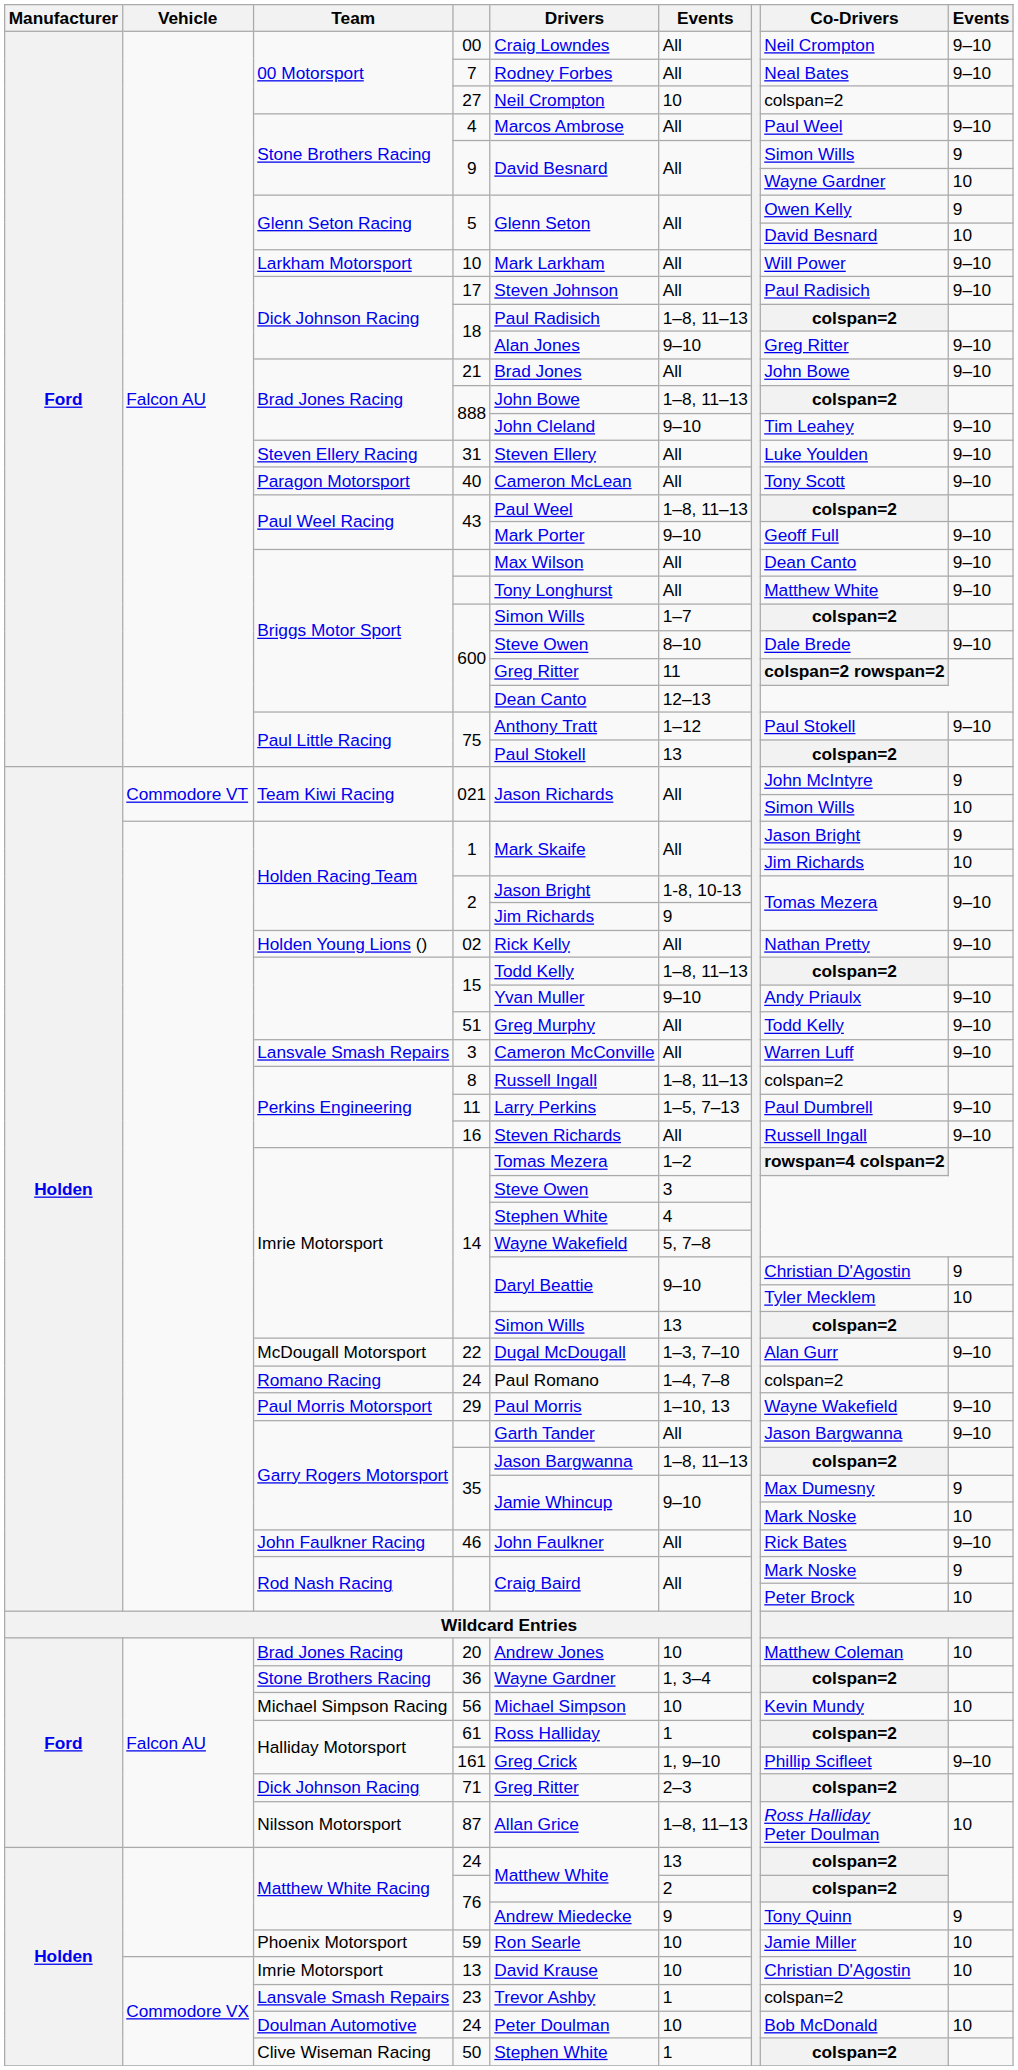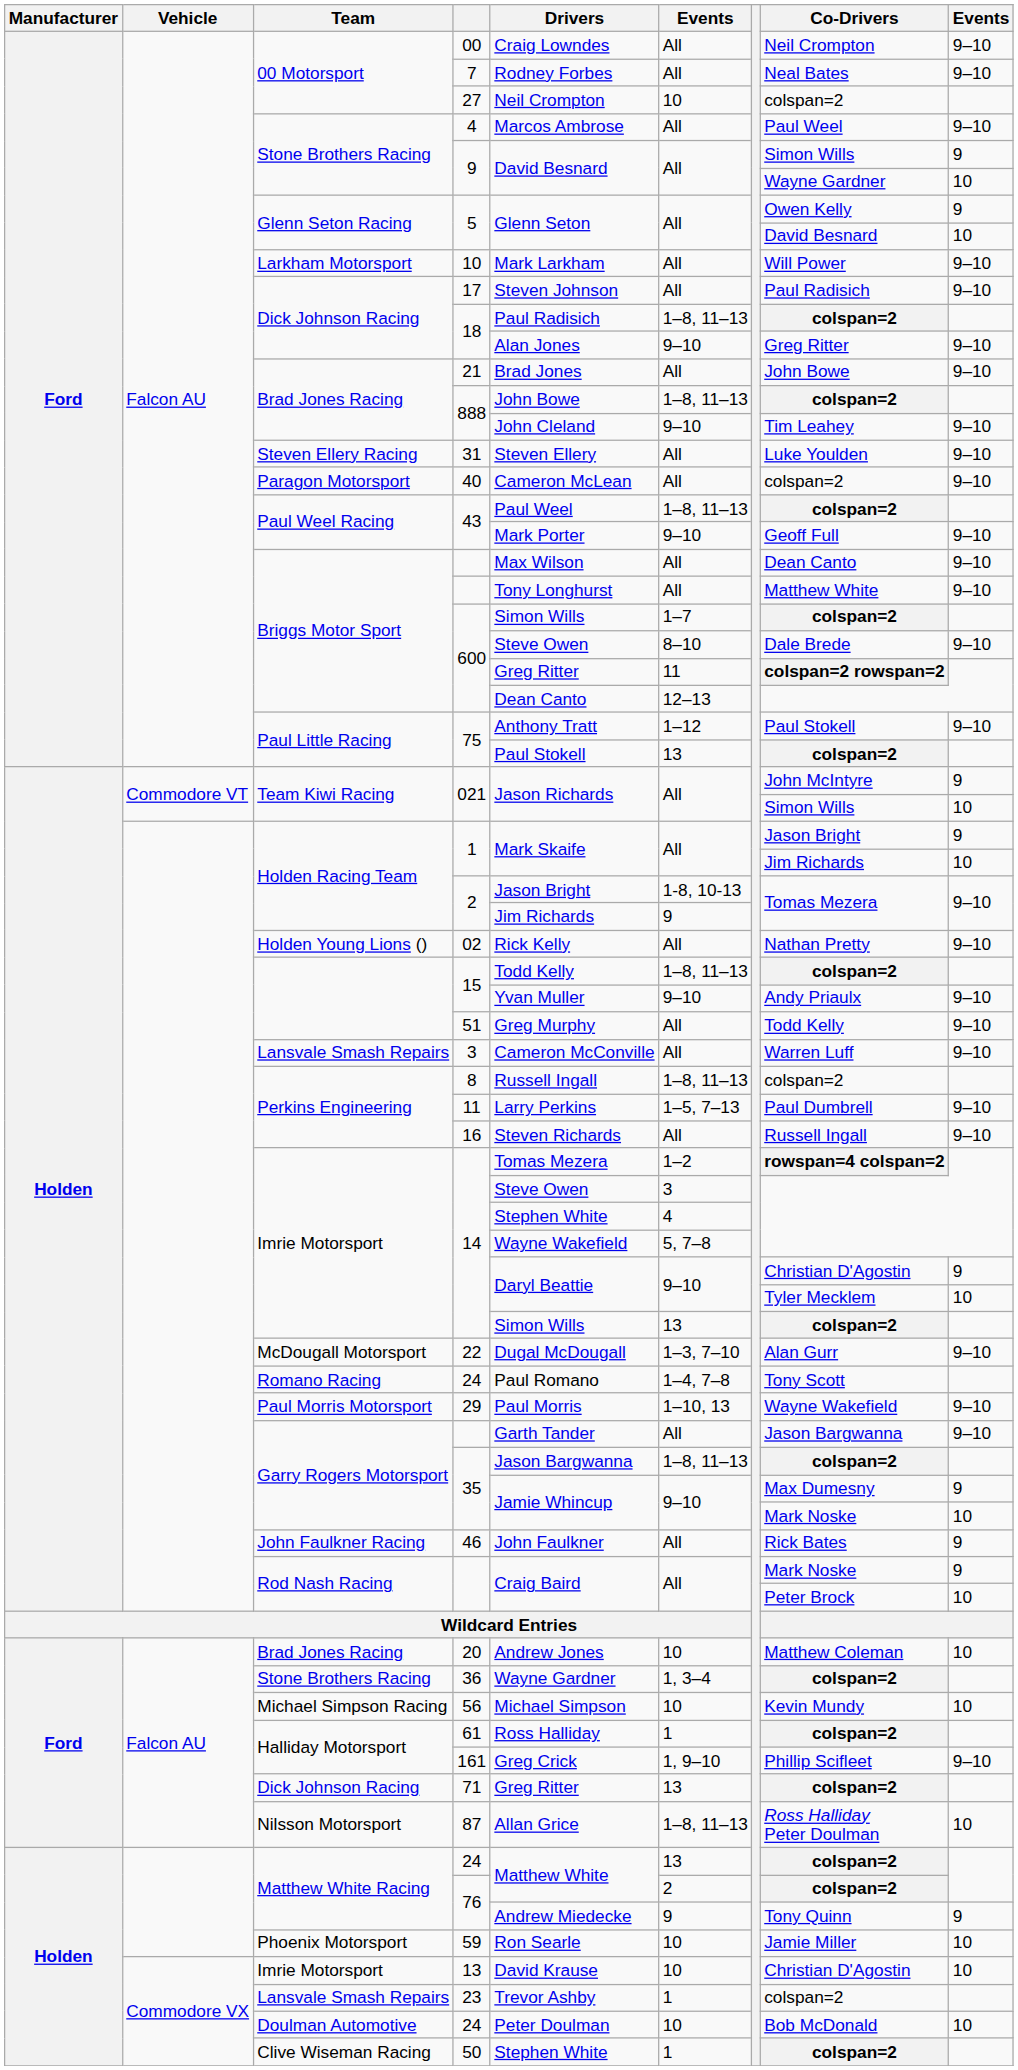(805, 481) Tony Scott -> (804, 481) colspan=2
(804, 1379) colspan=2 -> (805, 1379) Tony Scott
(972, 1542) 9–10 -> (958, 1542) 9
(677, 1788) 2–3 -> (672, 1788) 13
